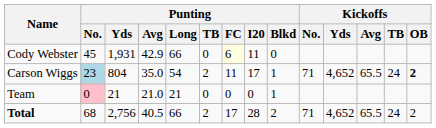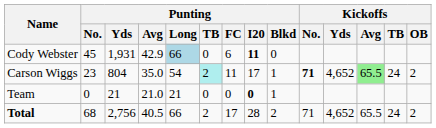(175, 53) no background -> (175, 53) lightblue background
(228, 53) lightyellow background -> (228, 53) no background
(253, 53) normal -> (253, 53) bold
(90, 73) lightblue background -> (90, 73) no background
(206, 73) no background -> (206, 73) paleturquoise background
(308, 73) normal -> (308, 73) bold
(371, 73) no background -> (371, 73) lightgreen background
(413, 73) bold -> (413, 73) normal
(87, 93) pink background -> (87, 93) no background
(251, 93) normal -> (251, 93) bold
